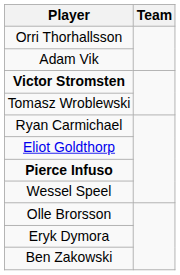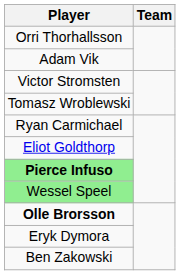(69, 81) bold -> (69, 81) normal
(69, 170) no background -> (69, 170) lightgreen background
(69, 192) no background -> (69, 192) lightgreen background
(69, 214) normal -> (69, 214) bold
